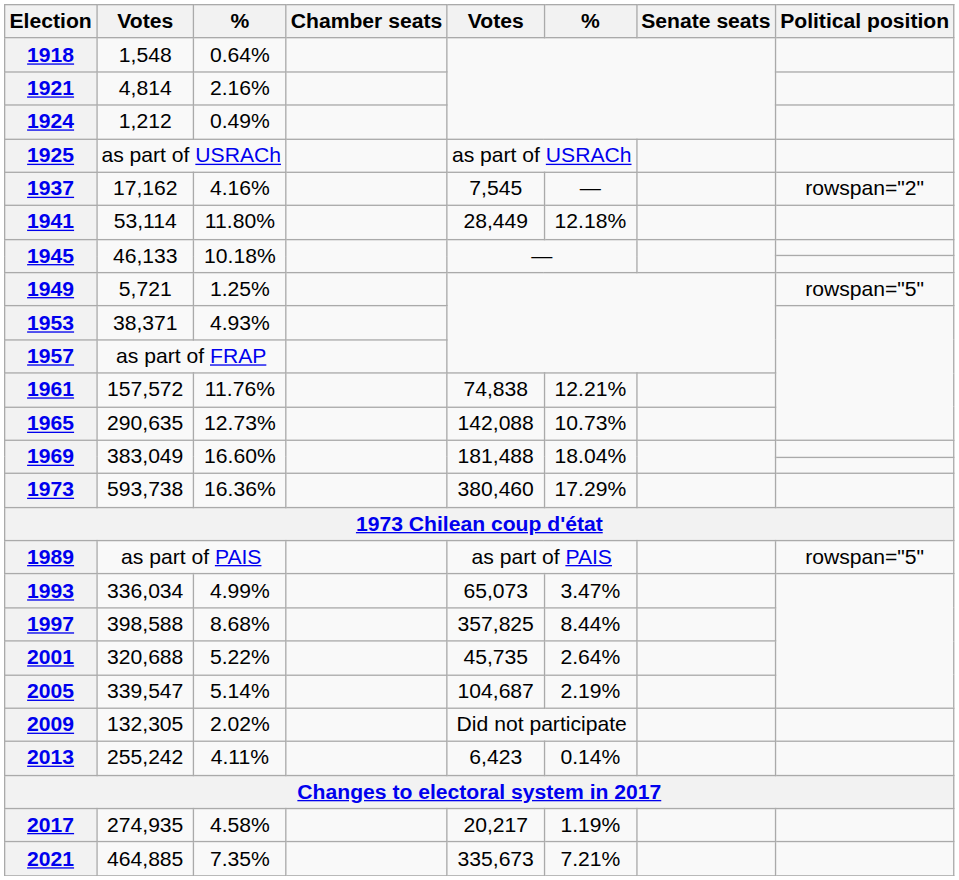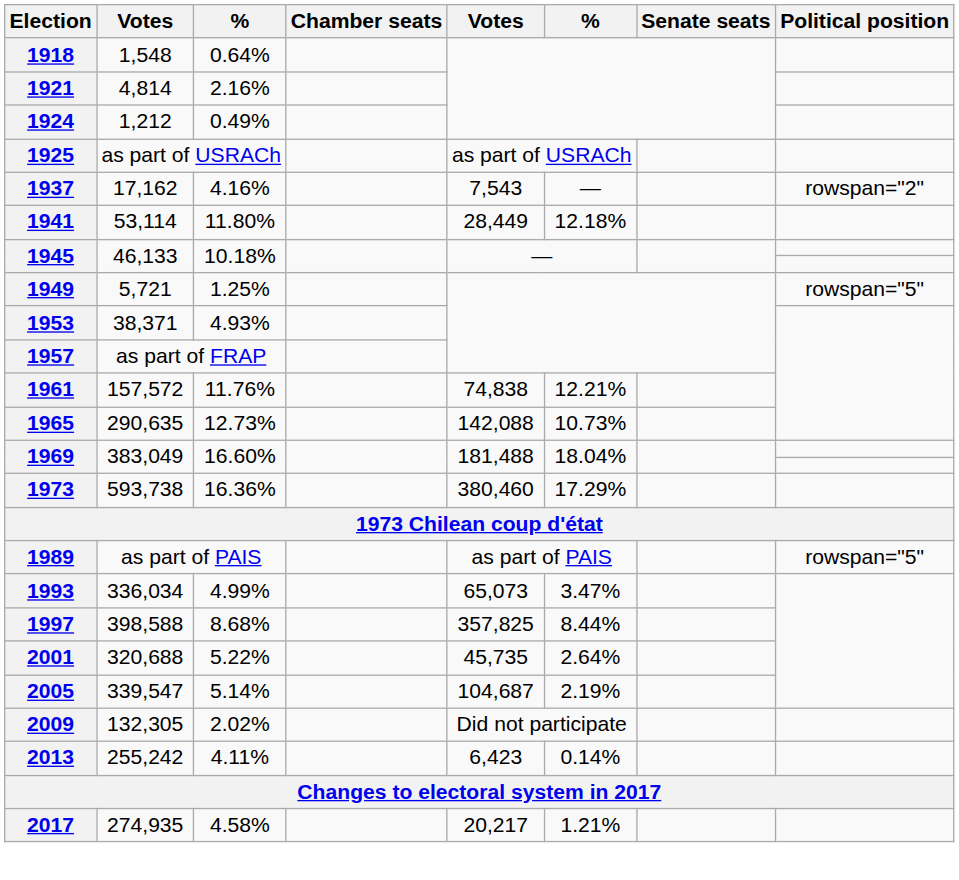(496, 188) 7,545 -> (496, 188) 7,543
(590, 825) 1.19% -> (590, 825) 1.21%
- row: (51, 858)
